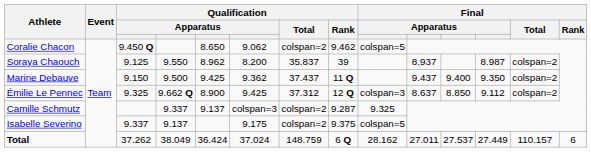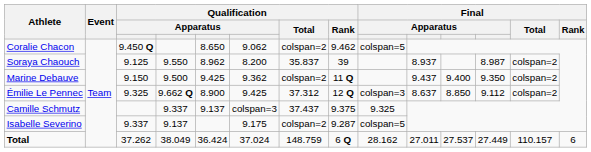(304, 78) 37.437 -> (304, 78) colspan=2
(304, 109) colspan=2 -> (304, 109) 37.437
(343, 109) 9.287 -> (343, 109) 9.375
(343, 124) 9.375 -> (343, 124) 9.287
